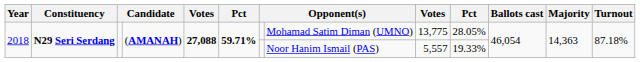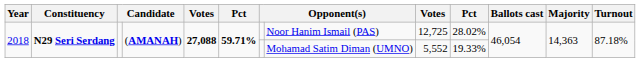(340, 31) Mohamad Satim Diman (UMNO) -> (323, 31) Noor Hanim Ismail (PAS)
(433, 31) 13,775 -> (433, 31) 12,725
(469, 31) 28.05% -> (469, 31) 28.02%
(323, 48) Noor Hanim Ismail (PAS) -> (340, 48) Mohamad Satim Diman (UMNO)
(435, 48) 5,557 -> (435, 48) 5,552
